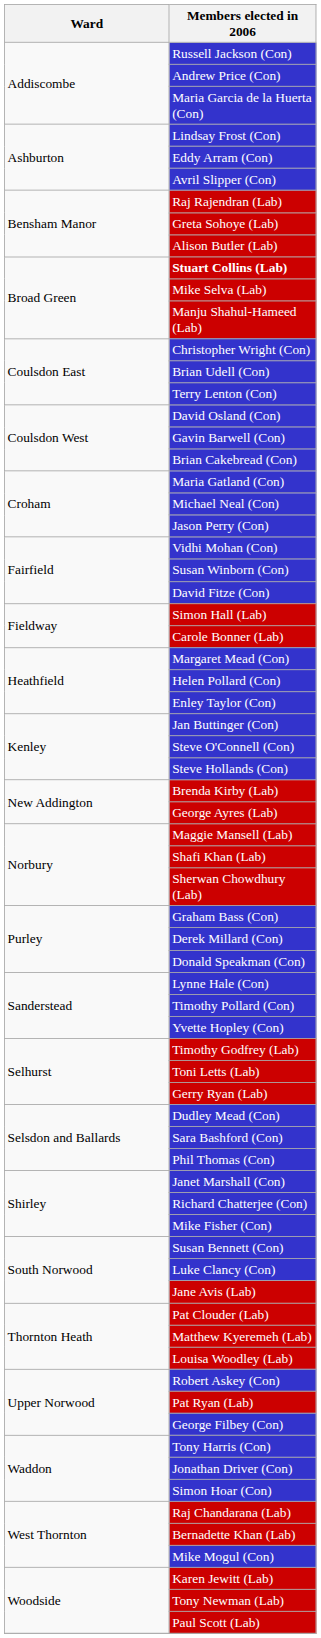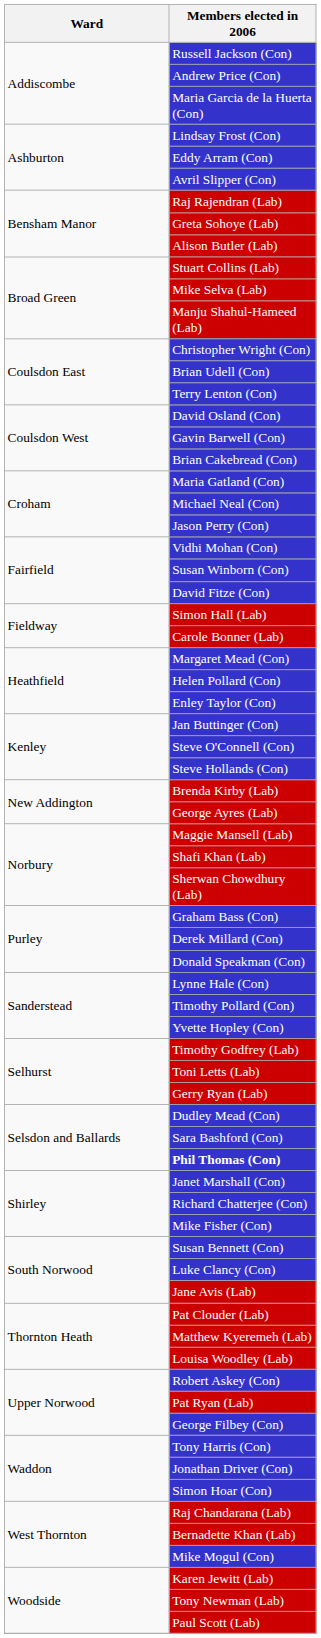(230, 267) bold -> (226, 267) normal
(223, 1159) normal -> (226, 1159) bold
